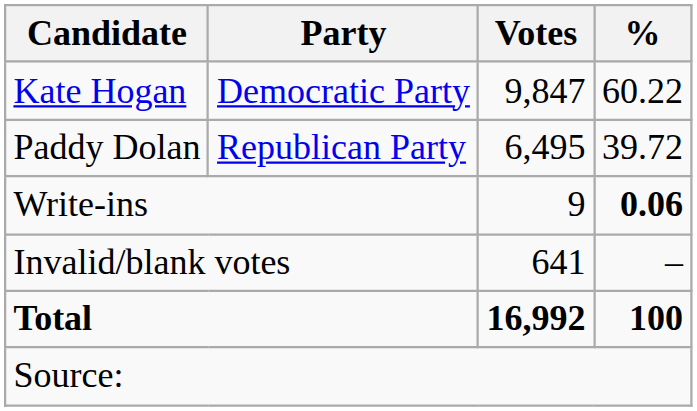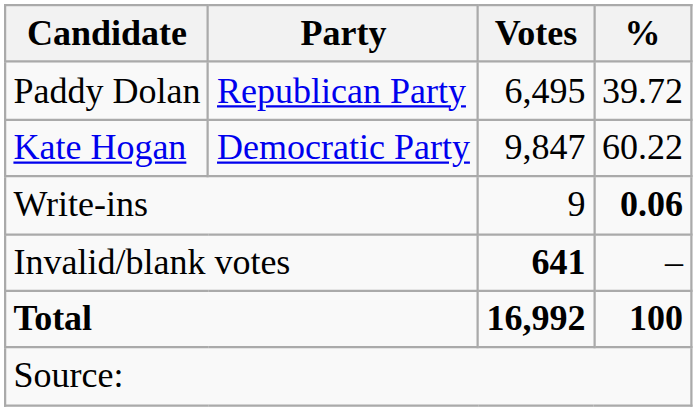rows swapped: (100, 90) <-> (107, 147)
(559, 261) normal -> (559, 261) bold
